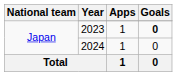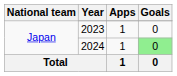(155, 29) bold -> (155, 29) normal
(155, 46) no background -> (155, 46) lightgreen background
